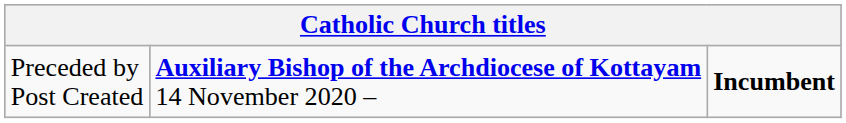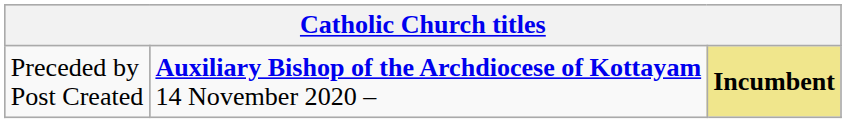(774, 81) no background -> (774, 81) khaki background
